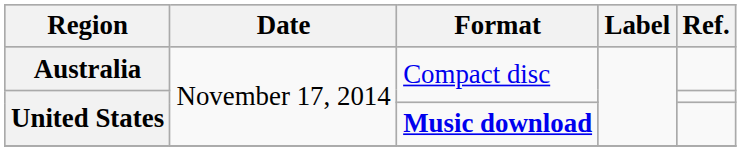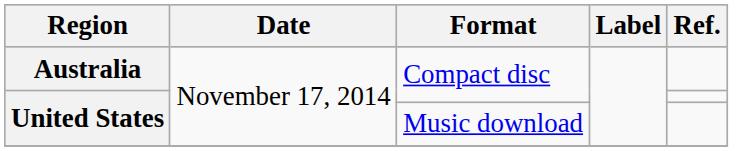(498, 123) bold -> (493, 123) normal
